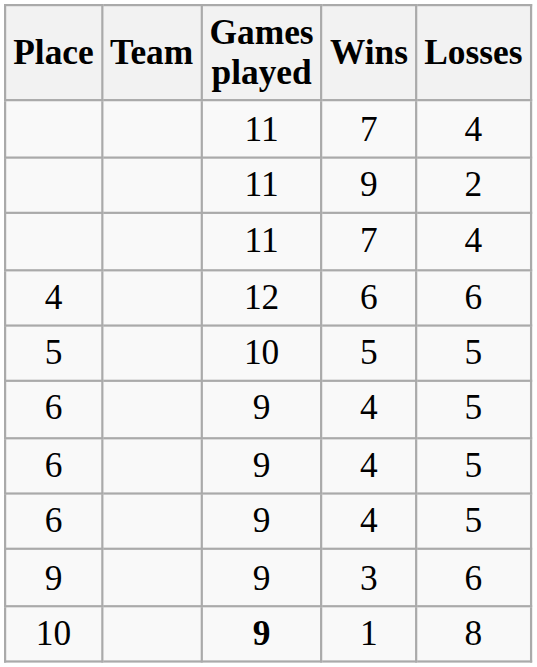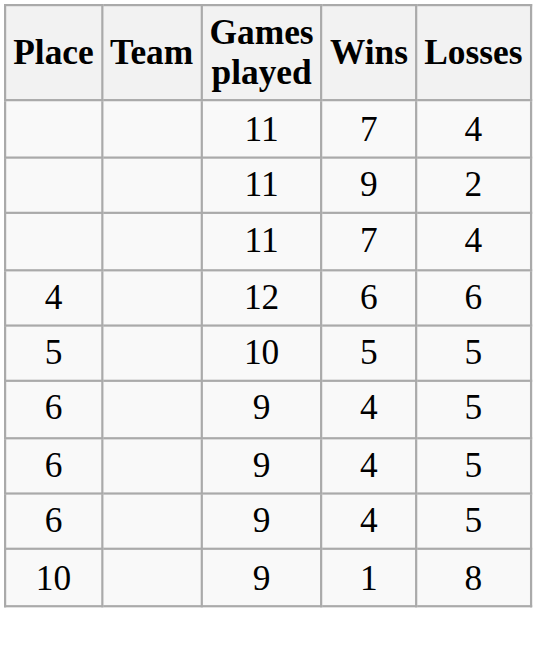- row: (53, 577)
(262, 633) bold -> (262, 577) normal
